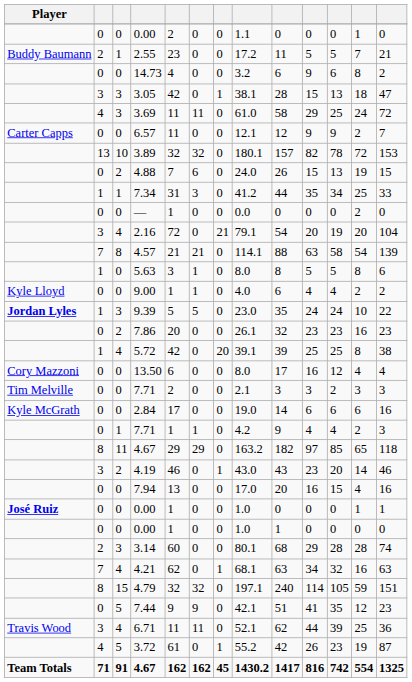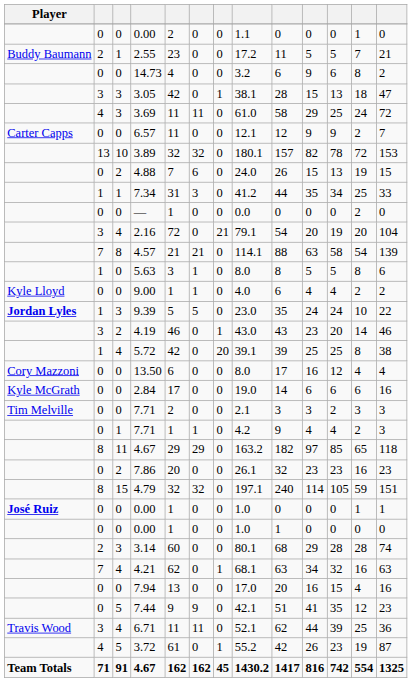rows swapped: (49, 470) <-> (49, 331)
rows swapped: (43, 410) <-> (40, 390)
rows swapped: (49, 588) <-> (49, 489)
